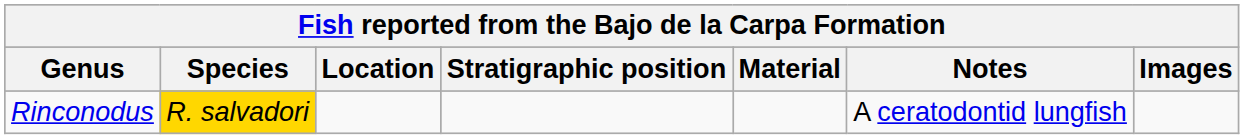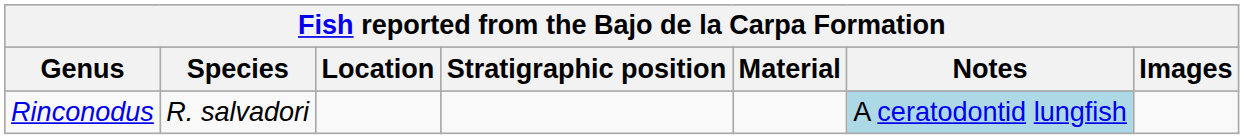(238, 111) gold background -> (238, 111) no background
(990, 111) no background -> (990, 111) lightblue background
